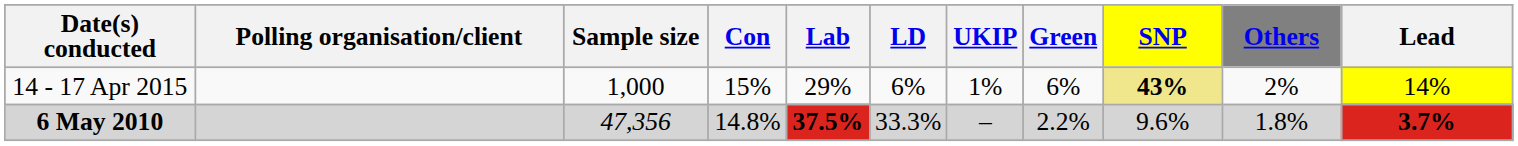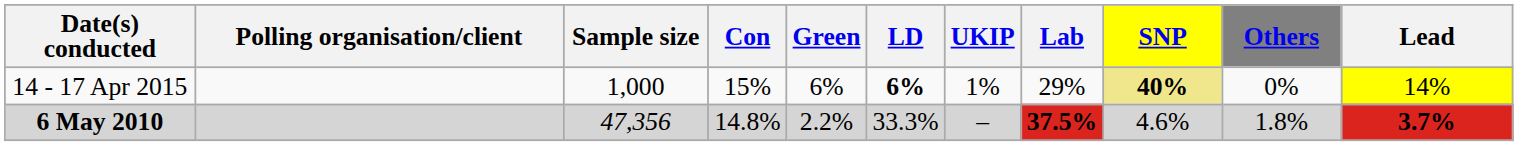columns swapped: (828, 36) <-> (1063, 36)
(908, 86) normal -> (906, 86) bold
(1163, 86) 43% -> (1163, 86) 40%
(1281, 86) 2% -> (1281, 86) 0%
(1163, 123) 9.6% -> (1163, 123) 4.6%
